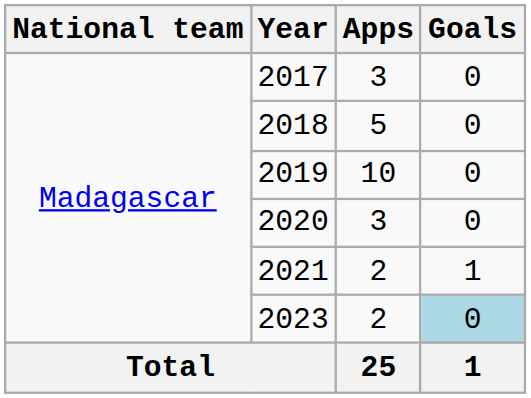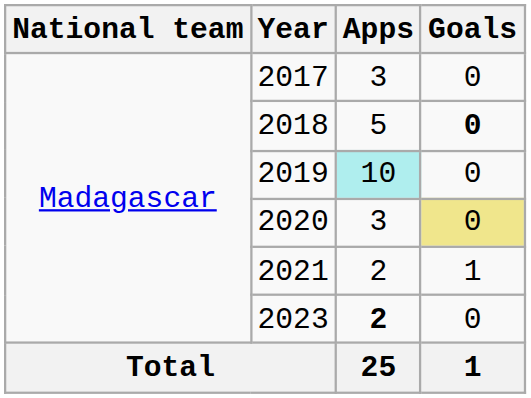(473, 126) normal -> (473, 126) bold
(378, 174) no background -> (378, 174) paleturquoise background
(473, 223) no background -> (473, 223) khaki background
(378, 319) normal -> (378, 319) bold
(473, 319) lightblue background -> (473, 319) no background
